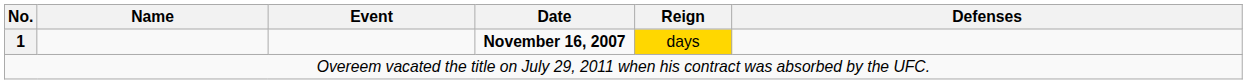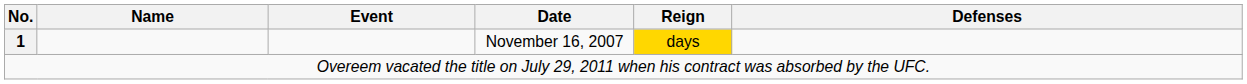(555, 41) bold -> (555, 41) normal
